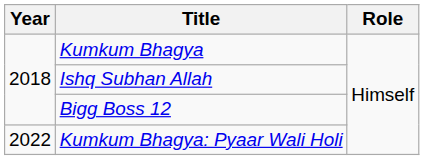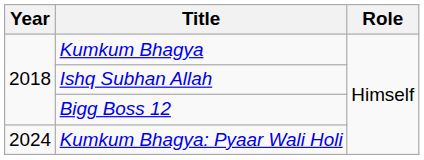(30, 139) 2022 -> (30, 139) 2024
